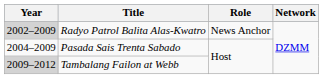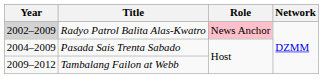(241, 30) no background -> (241, 30) pink background
(31, 64) lightgrey background -> (31, 64) no background
